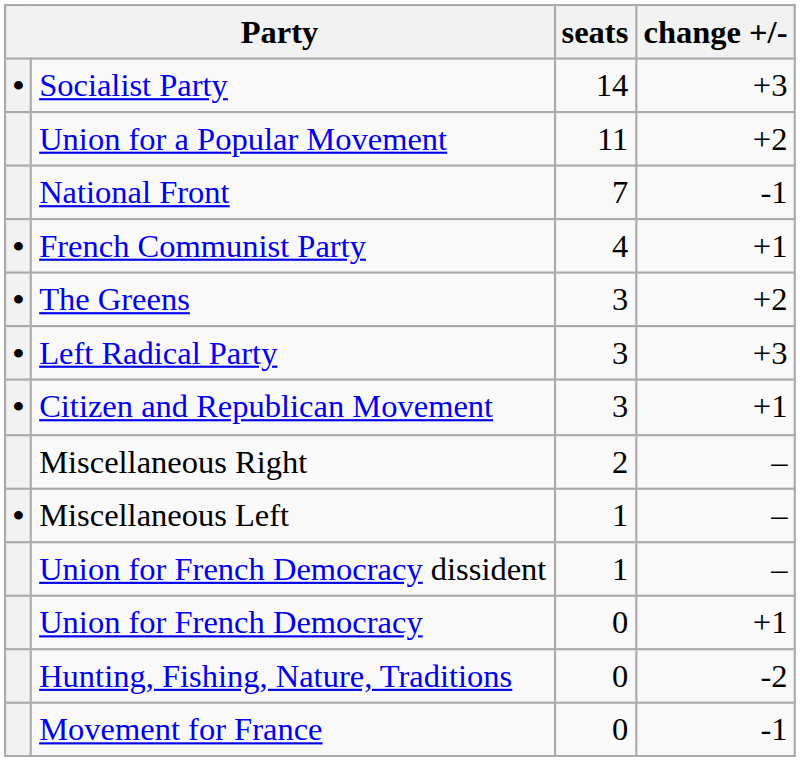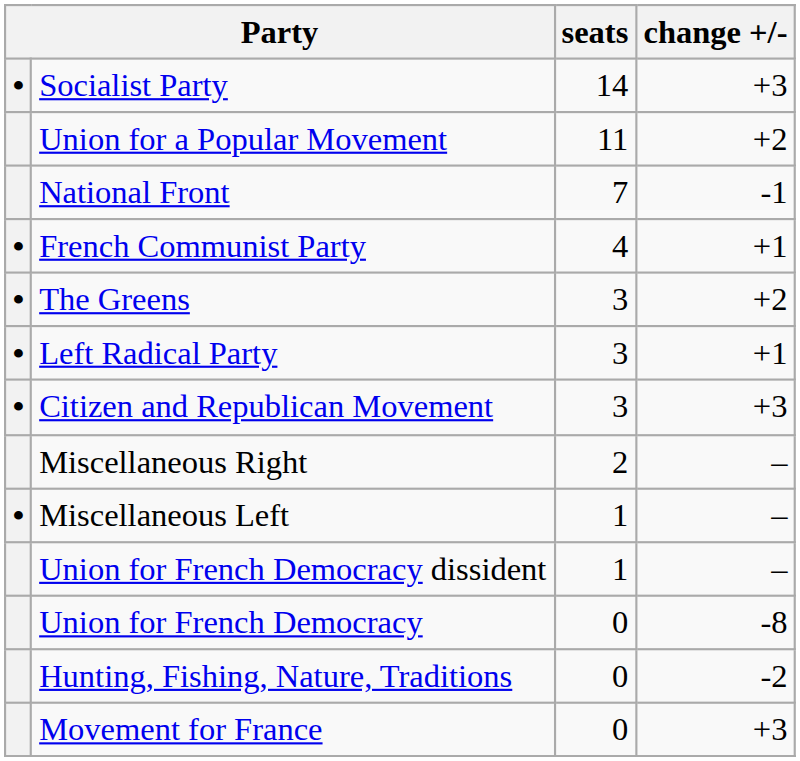(770, 353) +3 -> (770, 353) +1
(770, 406) +1 -> (770, 406) +3
(770, 621) +1 -> (774, 621) -8
(774, 728) -1 -> (770, 728) +3
